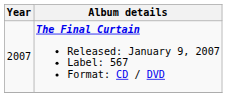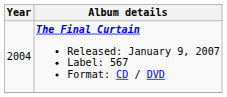(19, 57) 2007 -> (19, 57) 2004
